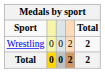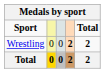(70, 43) normal -> (70, 43) bold
